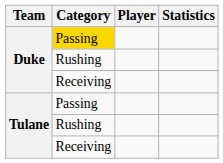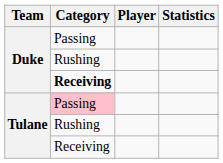(76, 37) gold background -> (75, 37) no background
(83, 81) normal -> (83, 81) bold
(76, 103) no background -> (75, 103) pink background
